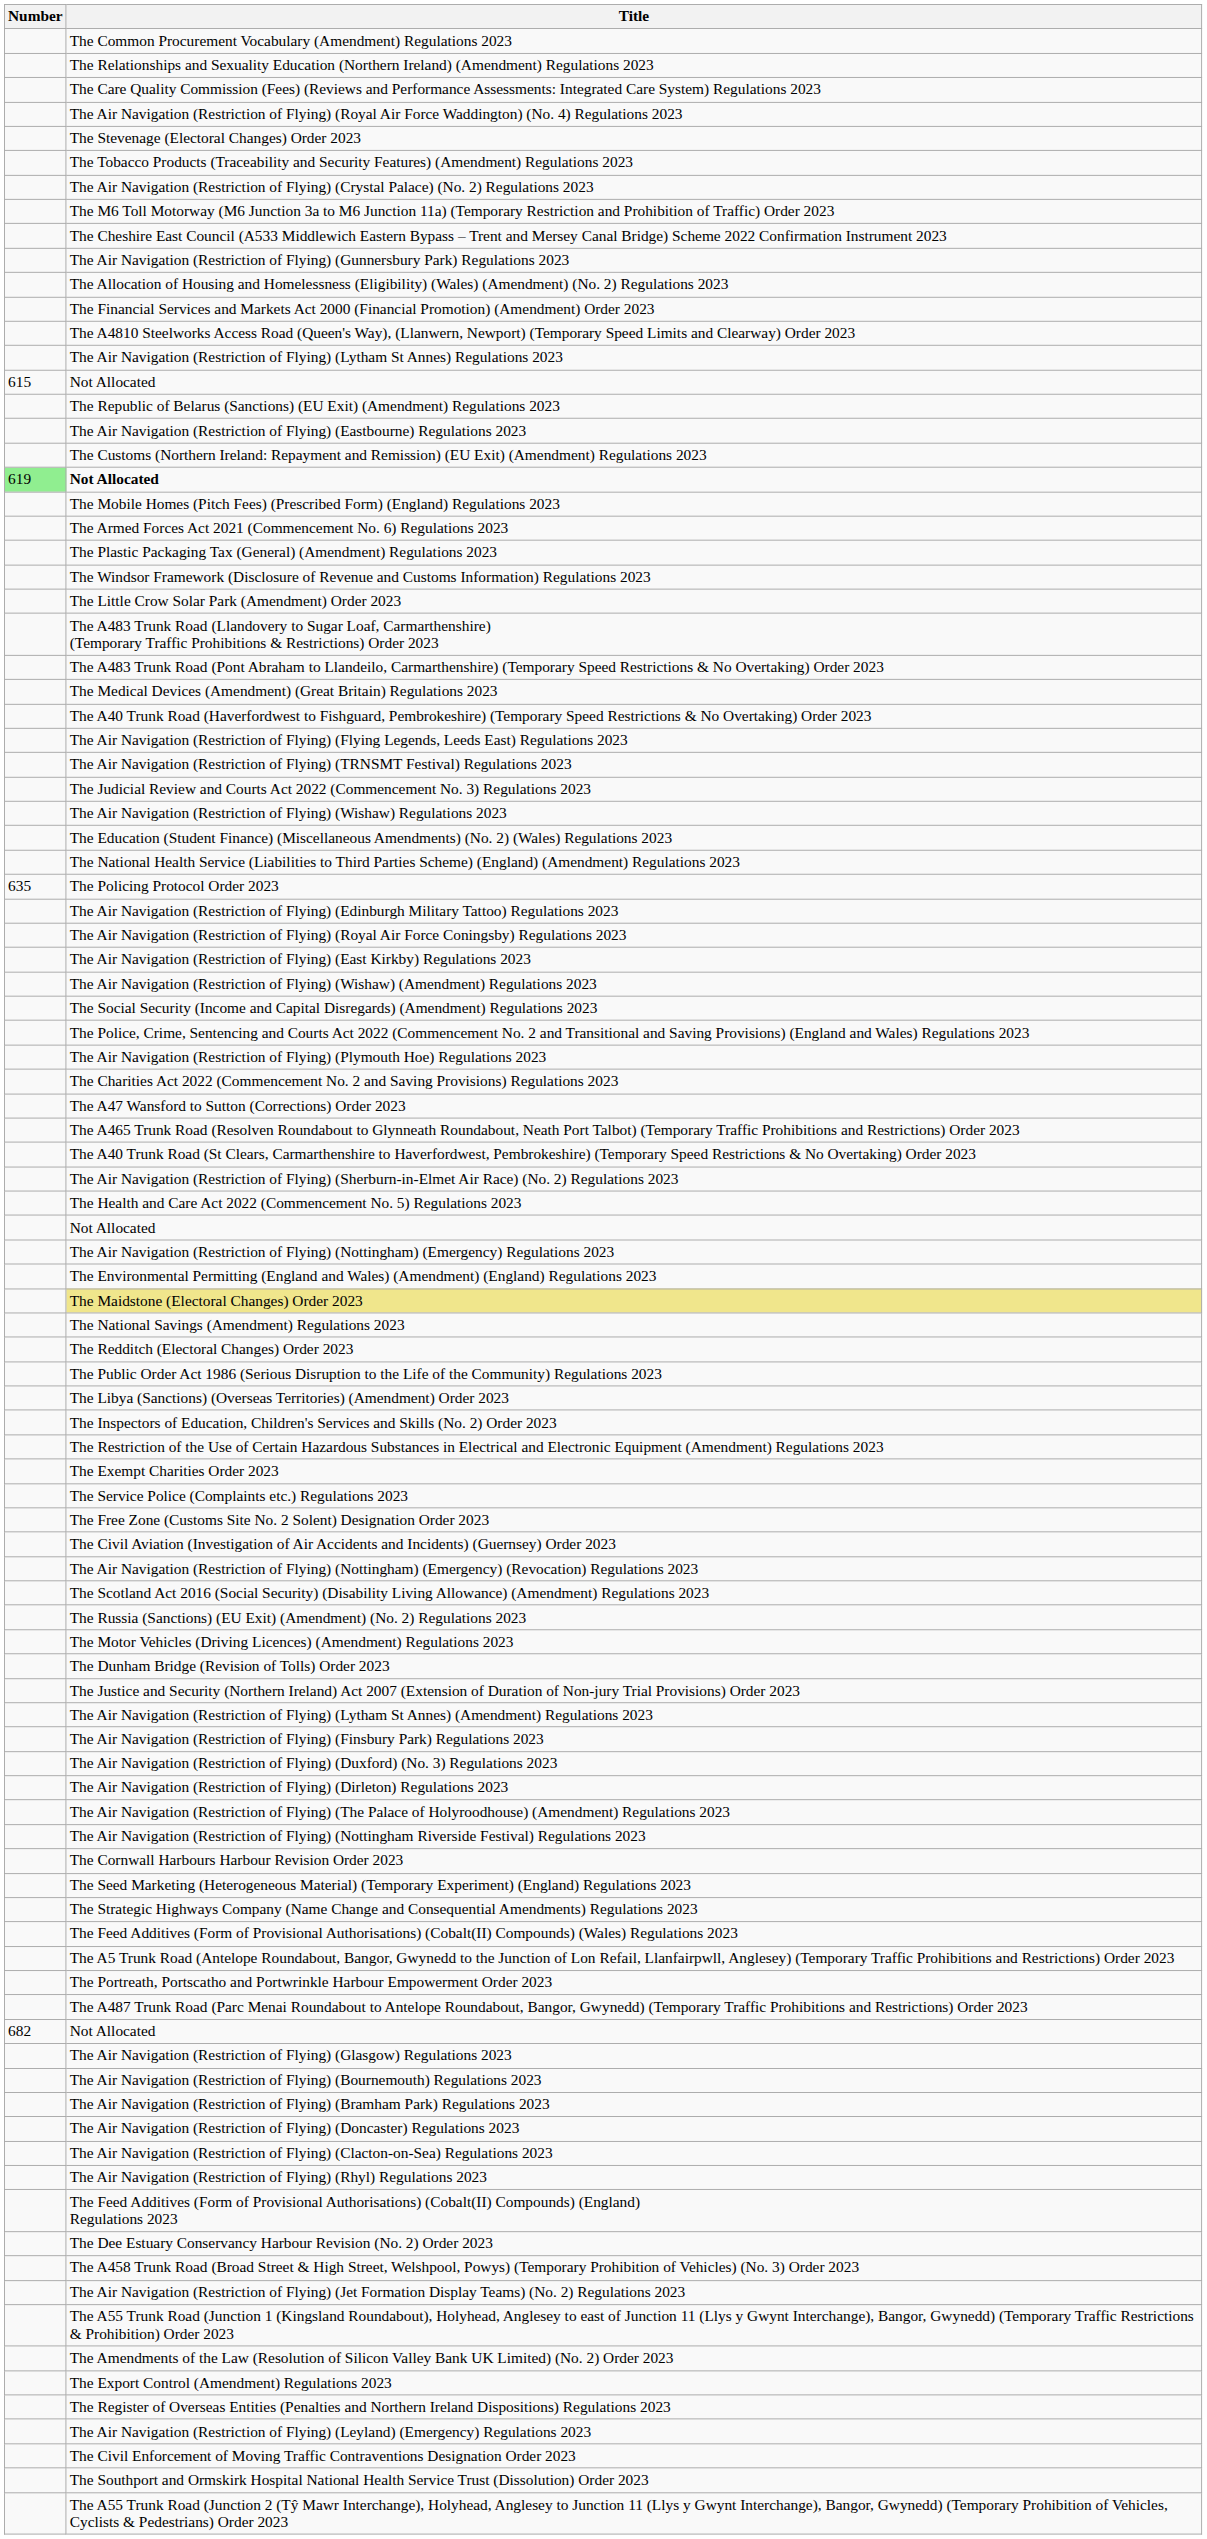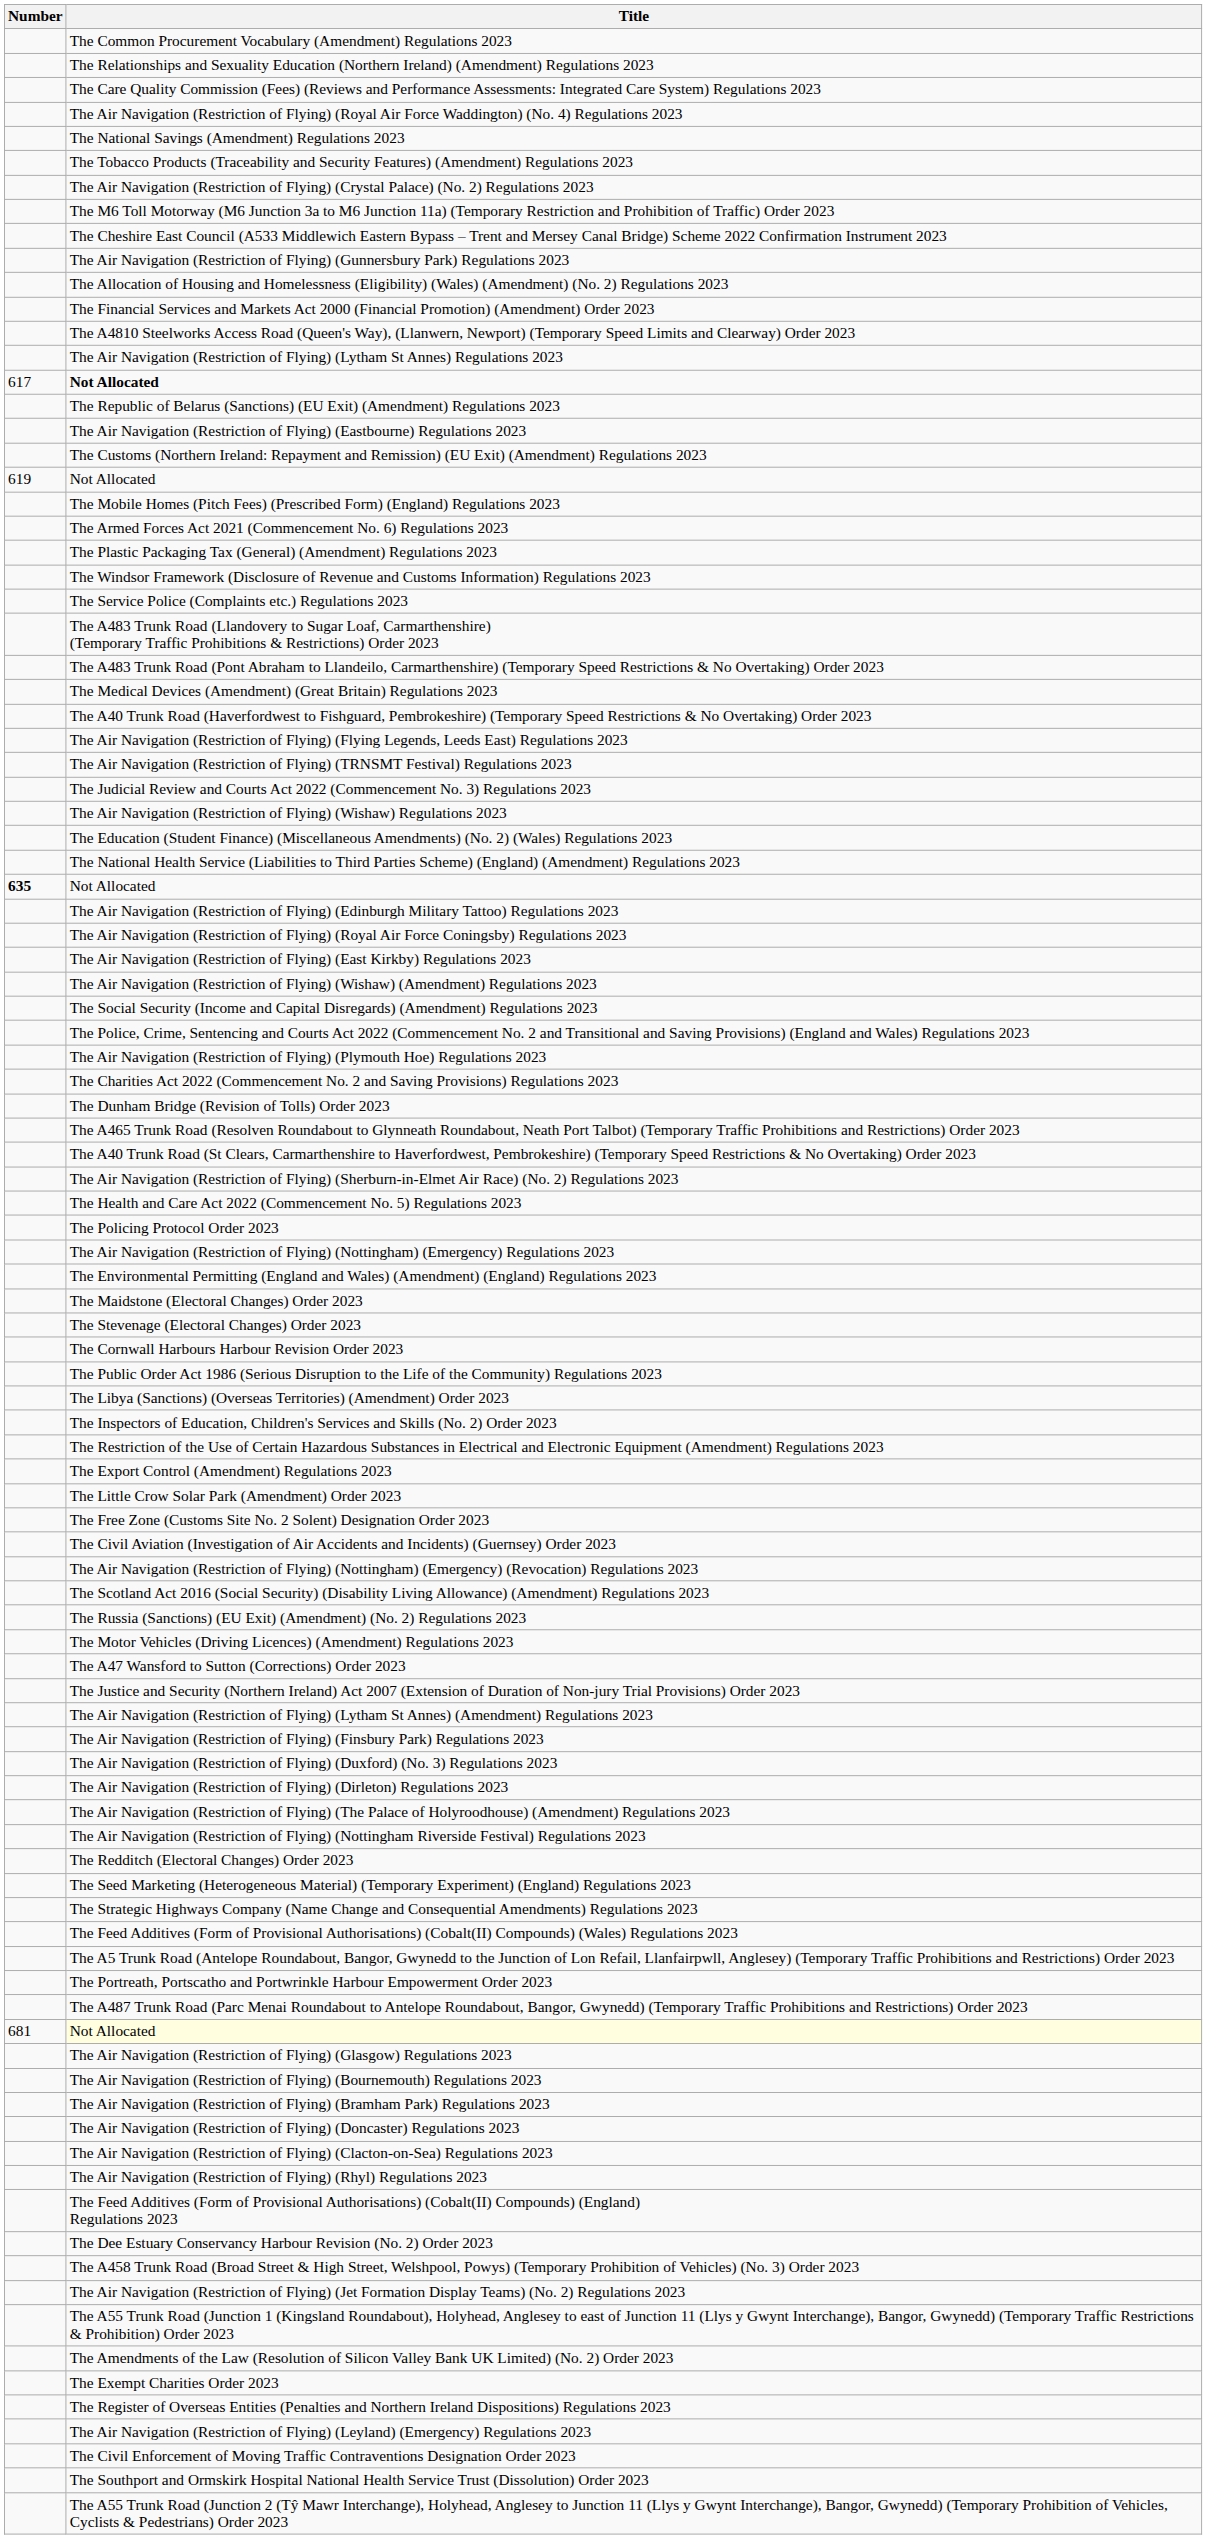(215, 138) The Stevenage (Electoral Changes) Order 2023 -> (237, 138) The National Savings (Amendment) Regulations 2023
(20, 382) 615 -> (20, 382) 617
(113, 382) normal -> (114, 382) bold
(20, 479) lightgreen background -> (20, 479) no background
(114, 479) bold -> (113, 479) normal
(235, 601) The Little Crow Solar Park (Amendment) Order 2023 -> (239, 601) The Service Police (Complaints etc.) Regulations 2023
(20, 886) normal -> (20, 886) bold
(174, 886) The Policing Protocol Order 2023 -> (113, 886) Not Allocated
(238, 1105) The A47 Wansford to Sutton (Corrections) Order 2023 -> (230, 1105) The Dunham Bridge (Revision of Tolls) Order 2023
(113, 1227) Not Allocated -> (174, 1227) The Policing Protocol Order 2023
(216, 1300) khaki background -> (216, 1300) no background
(237, 1325) The National Savings (Amendment) Regulations 2023 -> (215, 1325) The Stevenage (Electoral Changes) Order 2023
(212, 1349) The Redditch (Electoral Changes) Order 2023 -> (237, 1349) The Cornwall Harbours Harbour Revision Order 2023
(174, 1471) The Exempt Charities Order 2023 -> (231, 1471) The Export Control (Amendment) Regulations 2023
(239, 1495) The Service Police (Complaints etc.) Regulations 2023 -> (235, 1495) The Little Crow Solar Park (Amendment) Order 2023
(230, 1666) The Dunham Bridge (Revision of Tolls) Order 2023 -> (238, 1666) The A47 Wansford to Sutton (Corrections) Order 2023
(237, 1860) The Cornwall Harbours Harbour Revision Order 2023 -> (212, 1860) The Redditch (Electoral Changes) Order 2023
(20, 2031) 682 -> (20, 2031) 681
(113, 2031) no background -> (113, 2031) lightyellow background
(231, 2382) The Export Control (Amendment) Regulations 2023 -> (174, 2382) The Exempt Charities Order 2023
